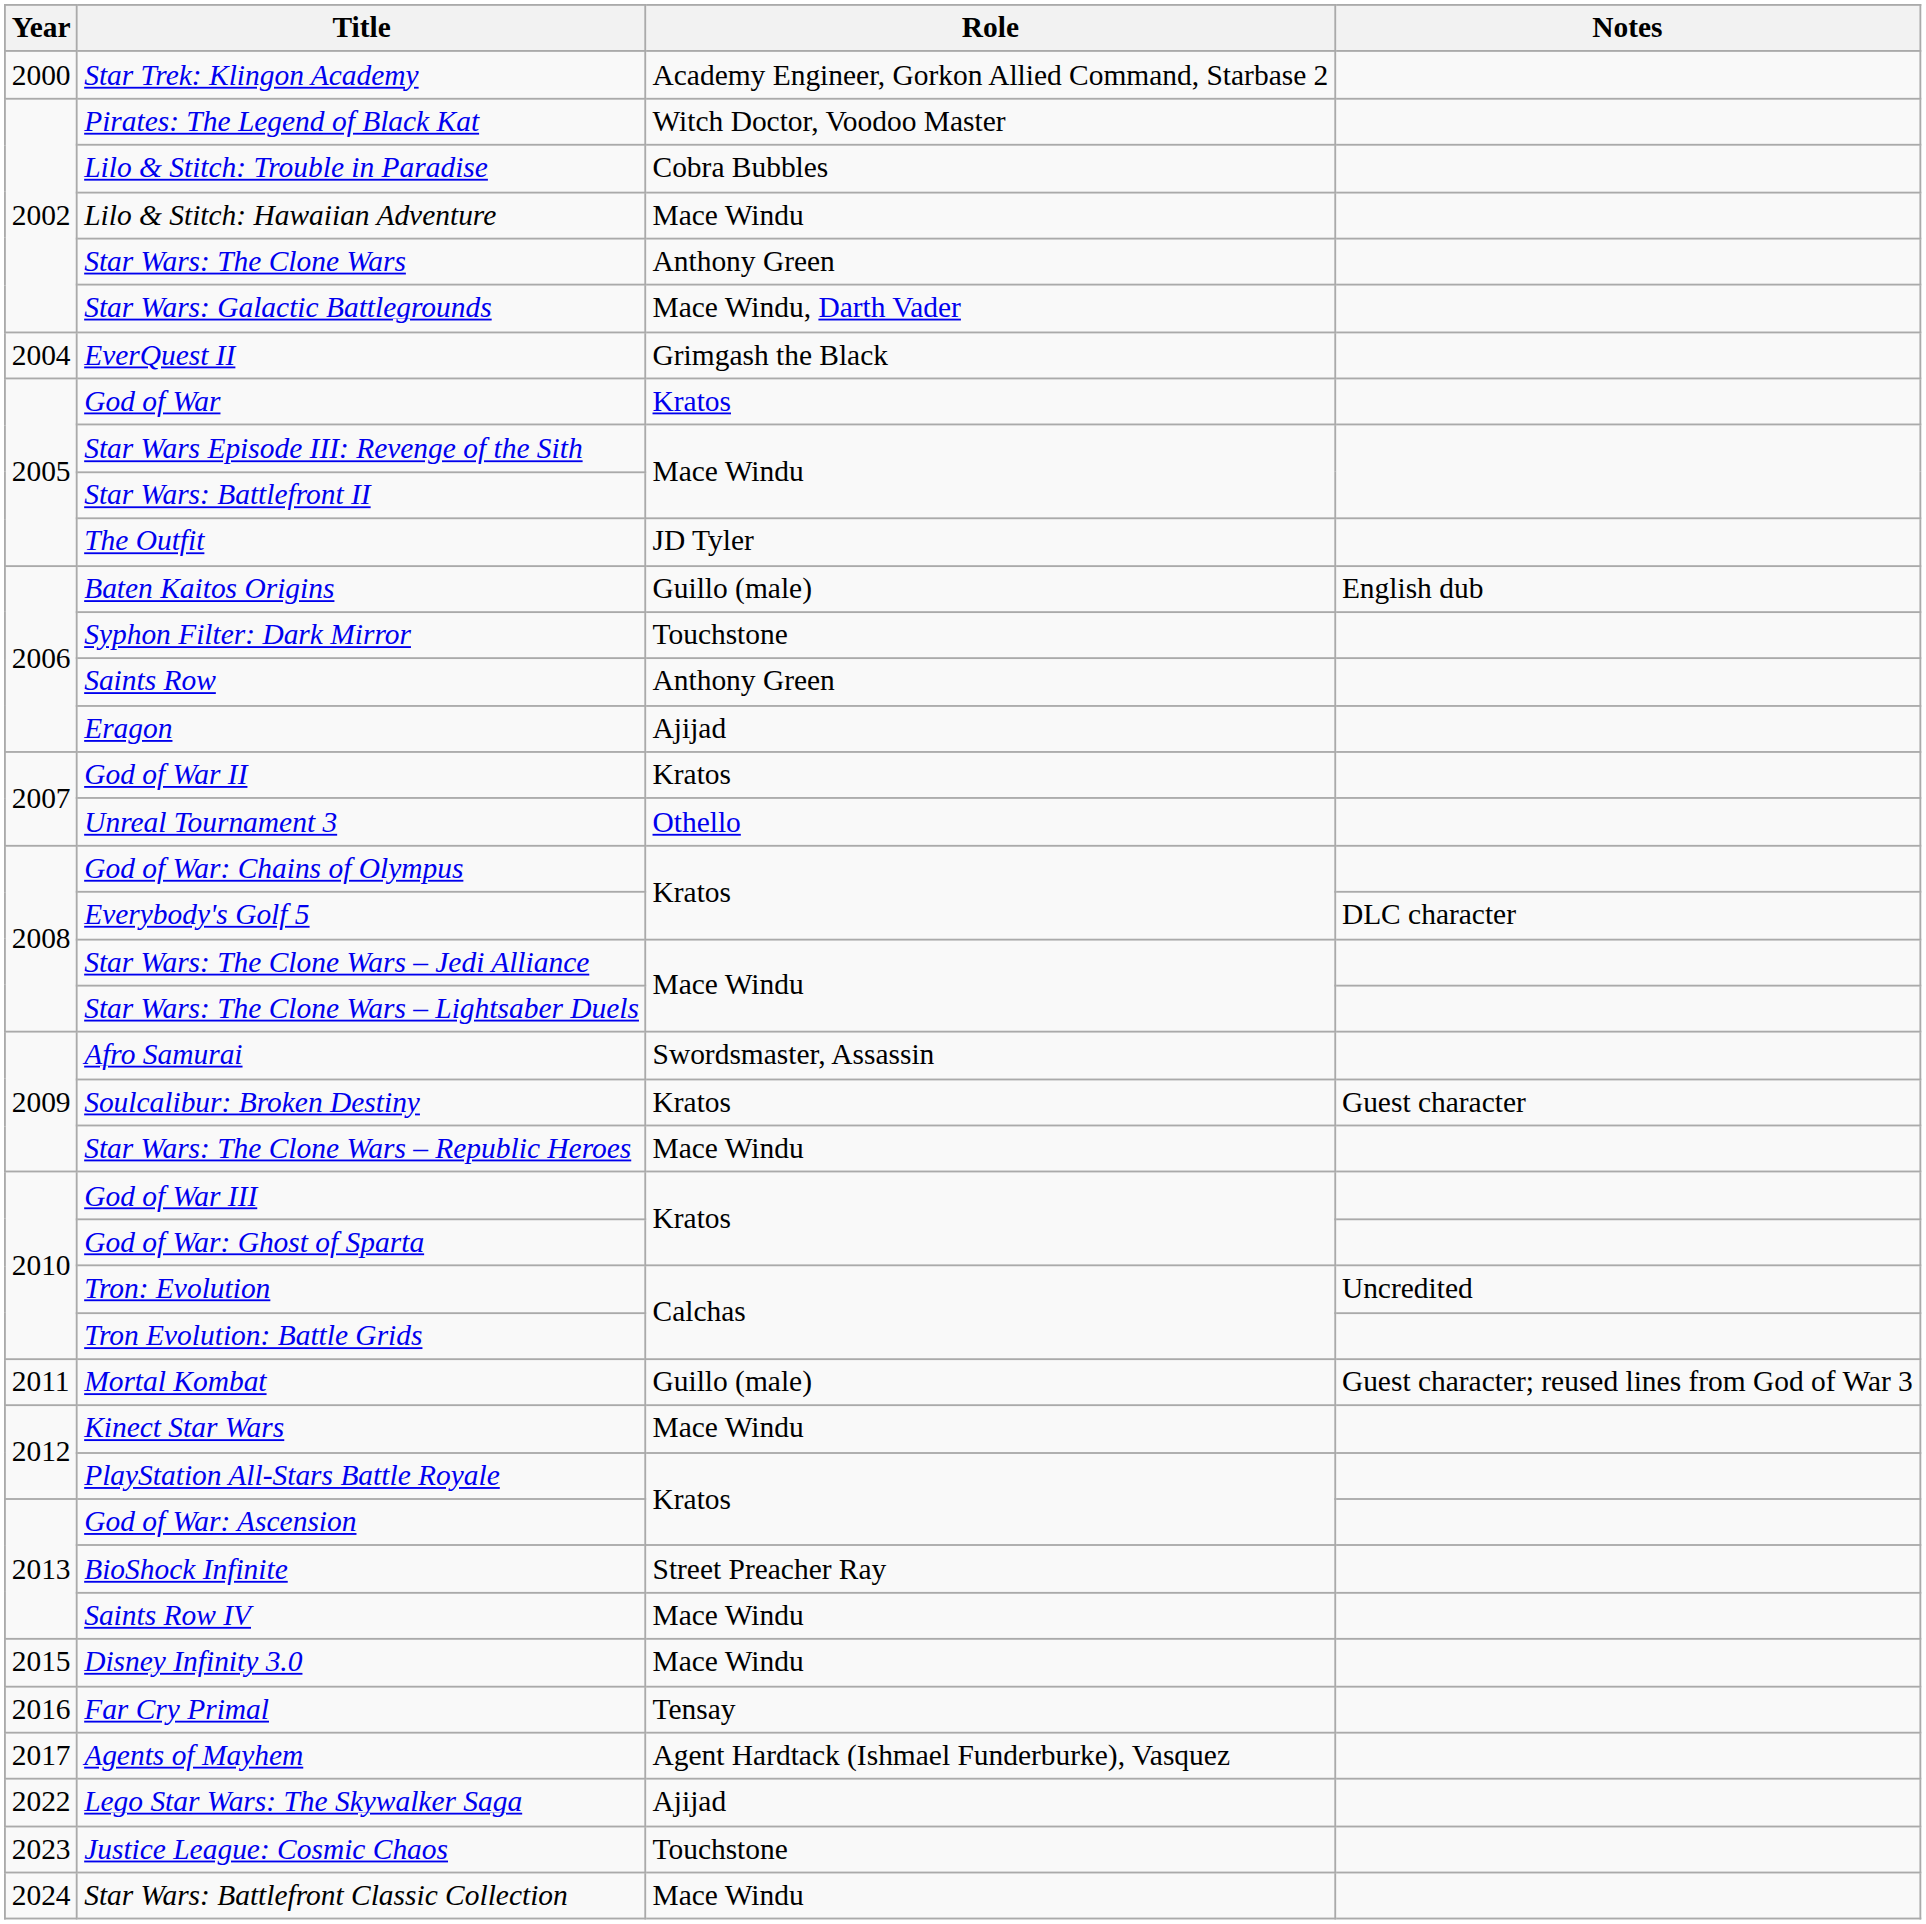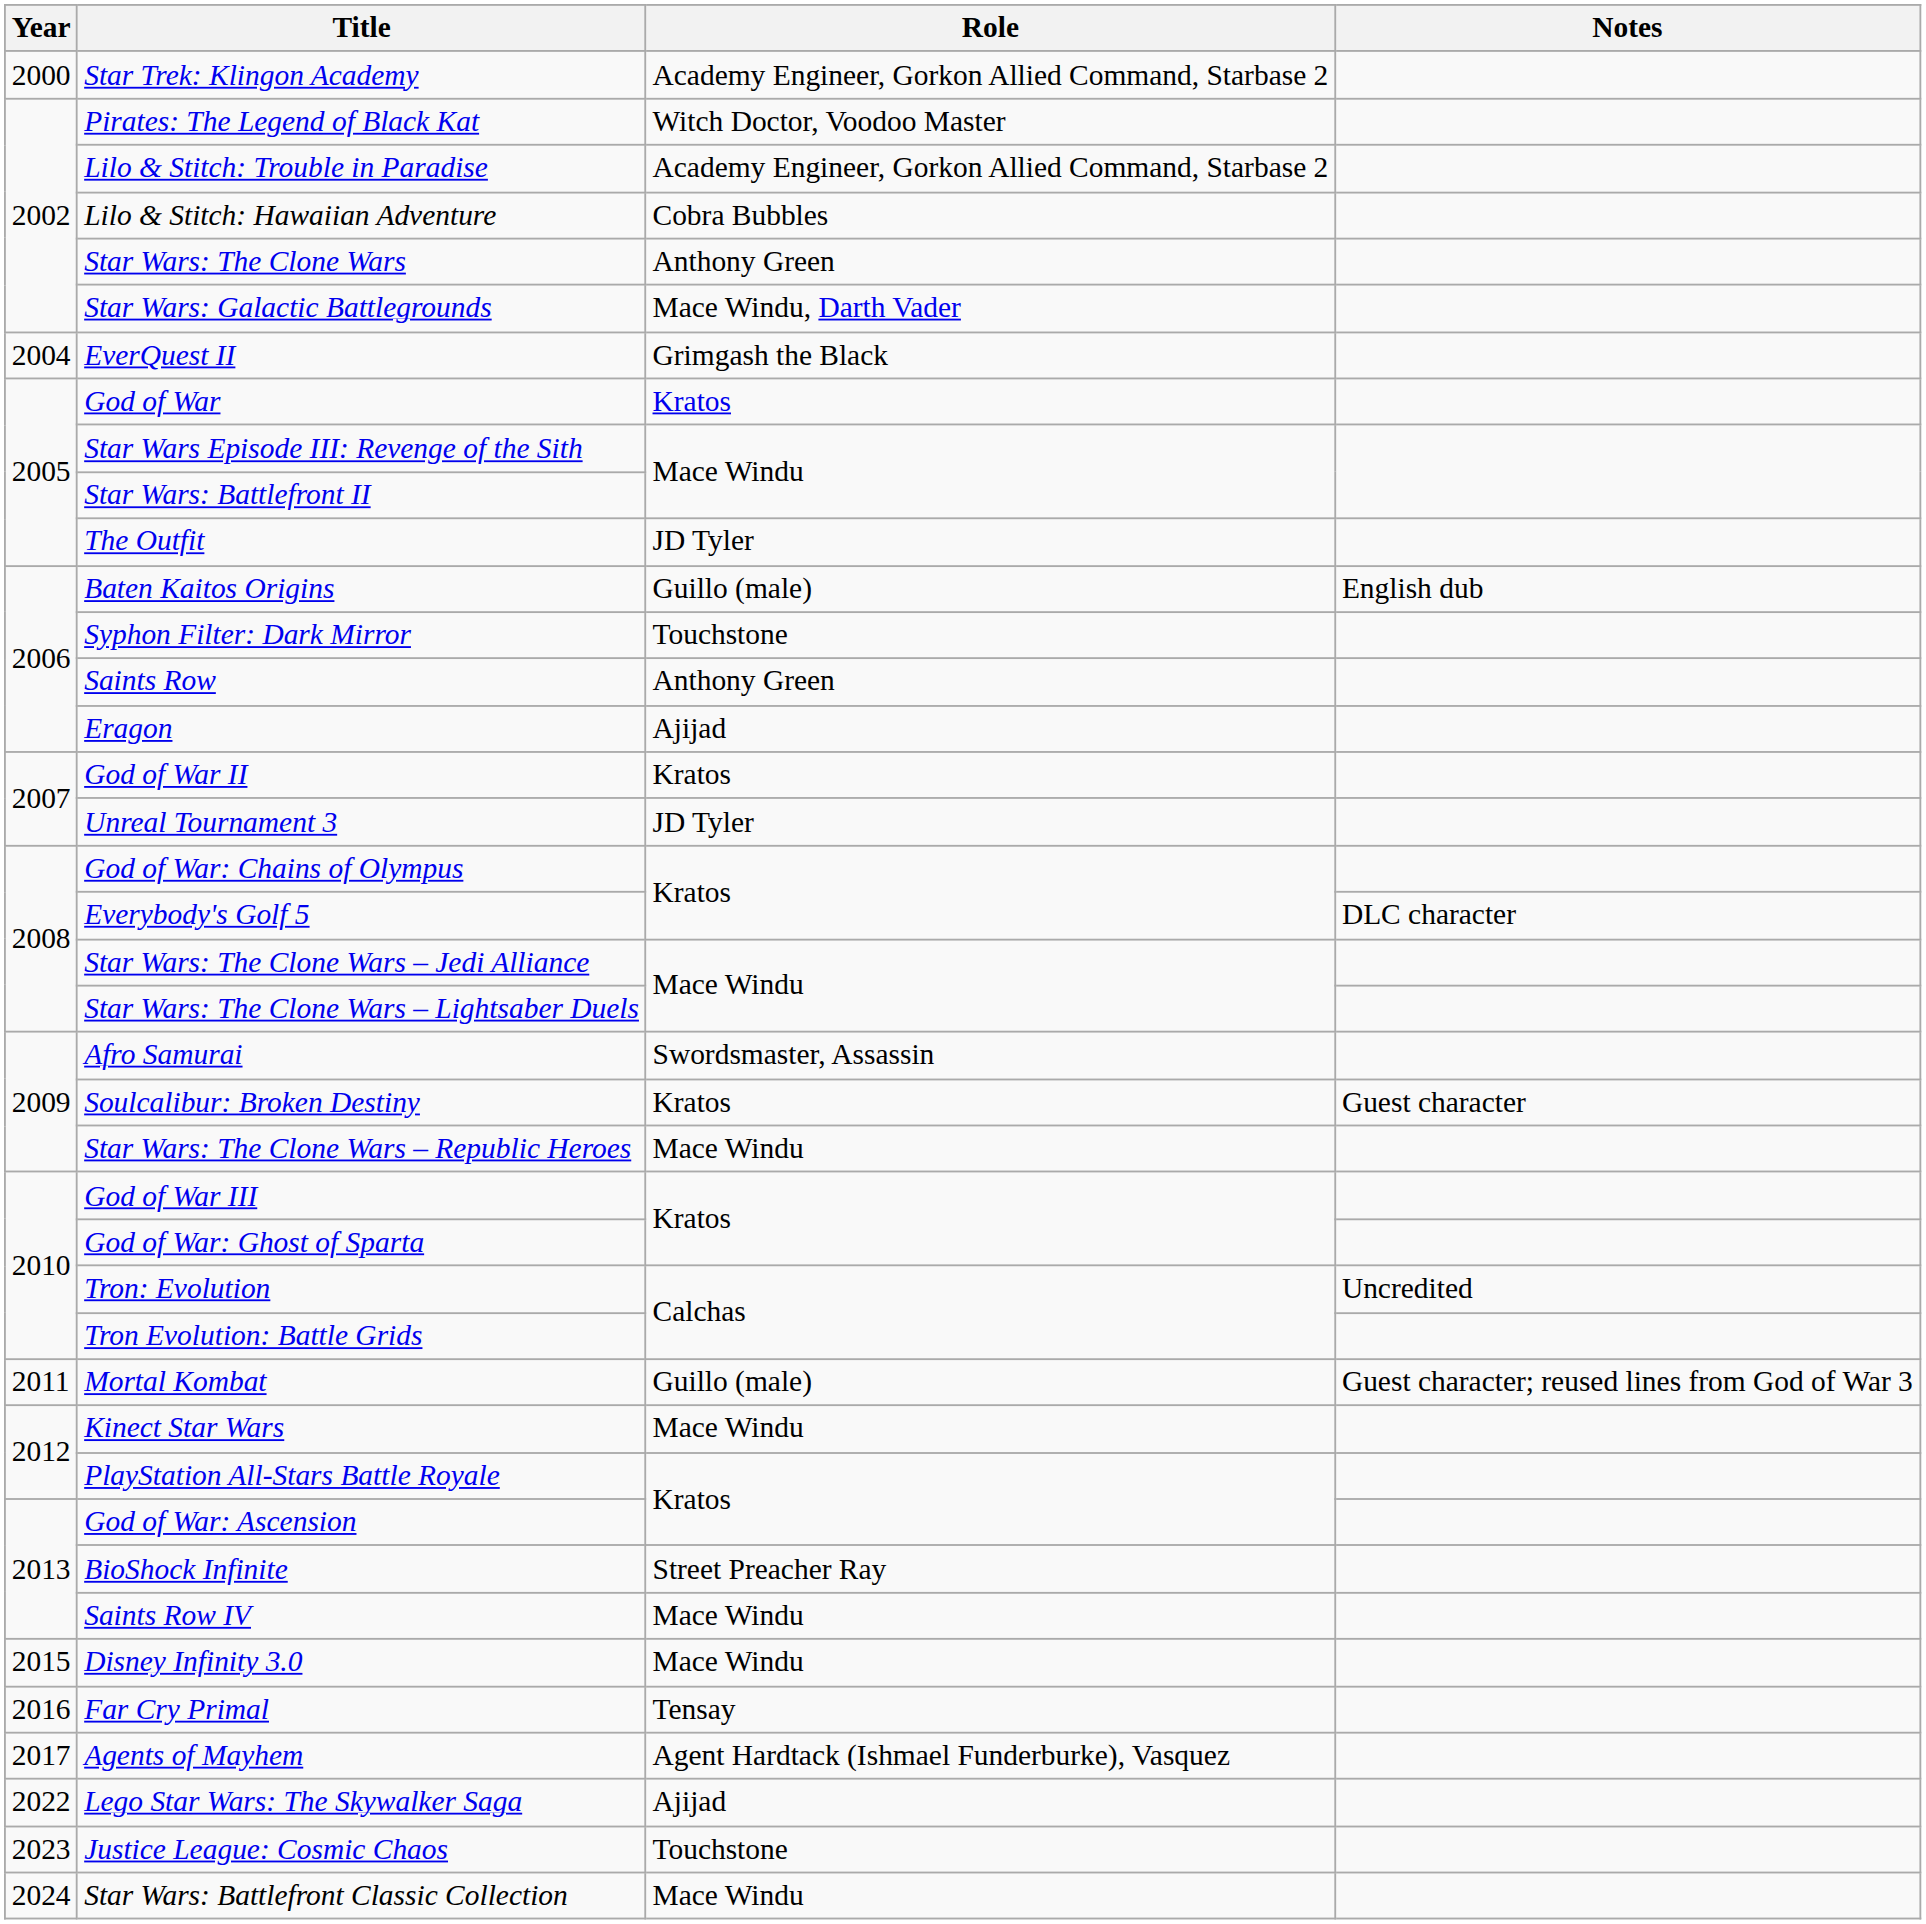(740, 167) Cobra Bubbles -> (990, 167) Academy Engineer, Gorkon Allied Command, Starbase 2
(728, 214) Mace Windu -> (740, 214) Cobra Bubbles
(697, 821) Othello -> (703, 821) JD Tyler
